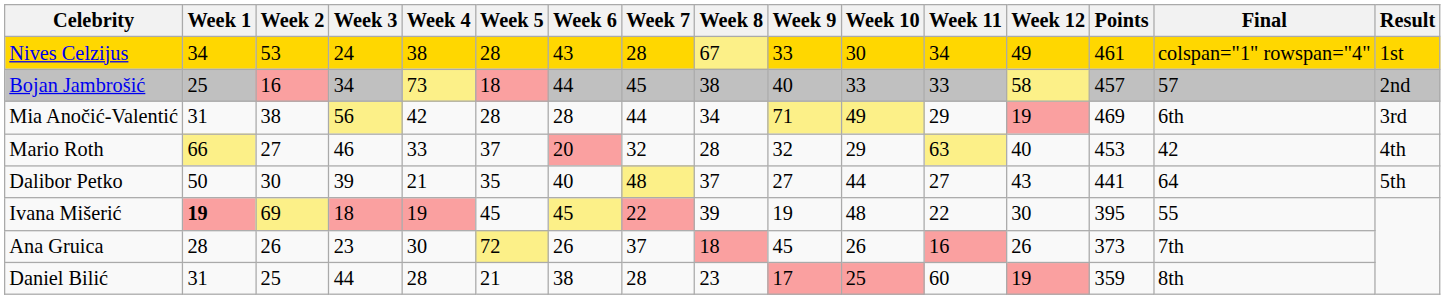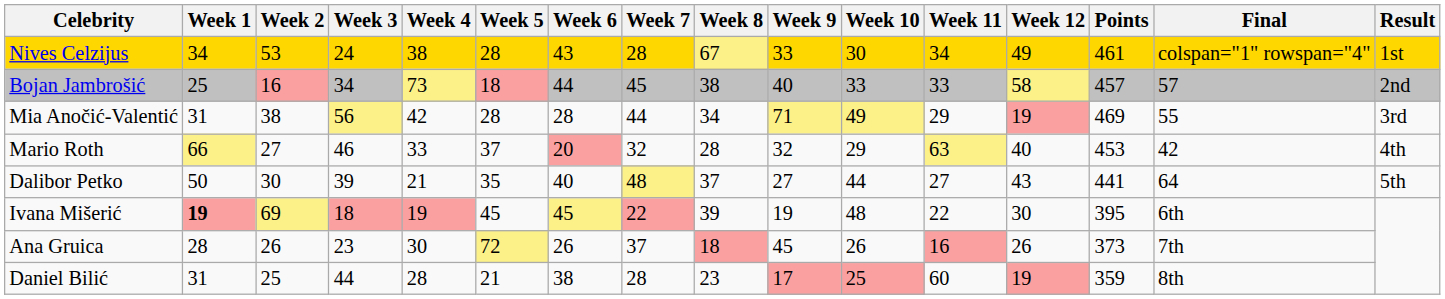(1171, 117) 6th -> (1168, 117) 55
(1168, 213) 55 -> (1171, 213) 6th
